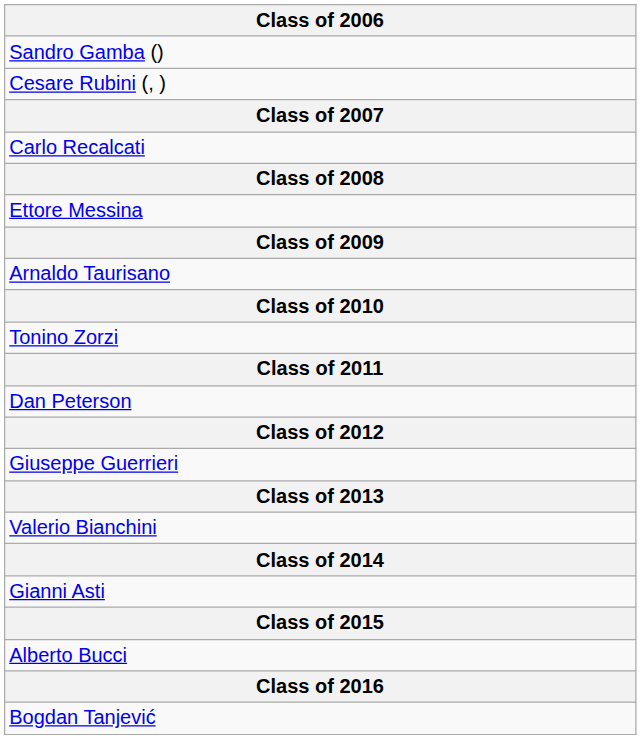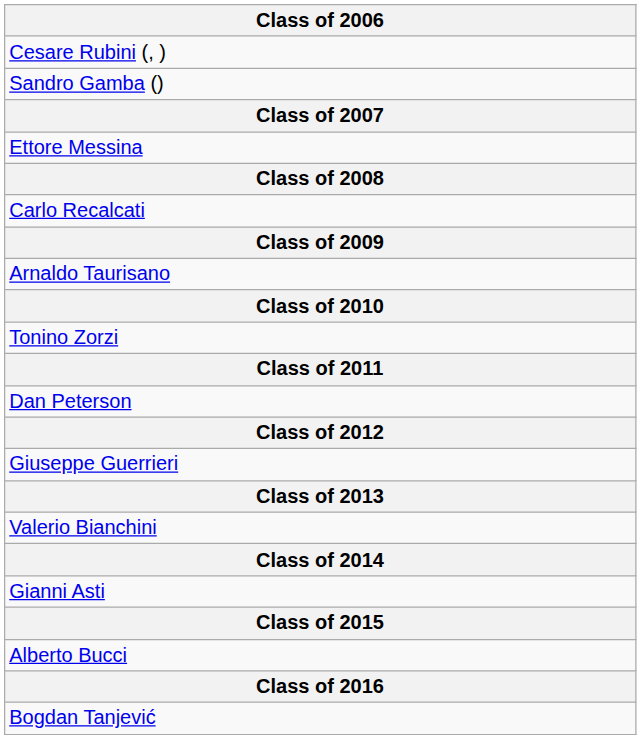(86, 52) Sandro Gamba () -> (88, 52) Cesare Rubini (, )
(88, 83) Cesare Rubini (, ) -> (86, 83) Sandro Gamba ()
(77, 147) Carlo Recalcati -> (76, 147) Ettore Messina
(76, 210) Ettore Messina -> (77, 210) Carlo Recalcati
